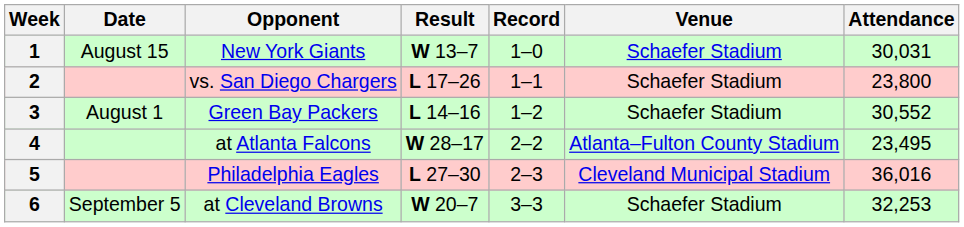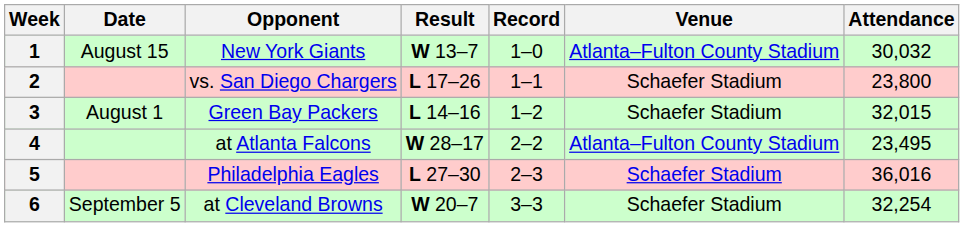(704, 50) Schaefer Stadium -> (704, 50) Atlanta–Fulton County Stadium
(901, 50) 30,031 -> (901, 50) 30,032
(901, 112) 30,552 -> (901, 112) 32,015
(704, 174) Cleveland Municipal Stadium -> (704, 174) Schaefer Stadium
(901, 205) 32,253 -> (901, 205) 32,254
